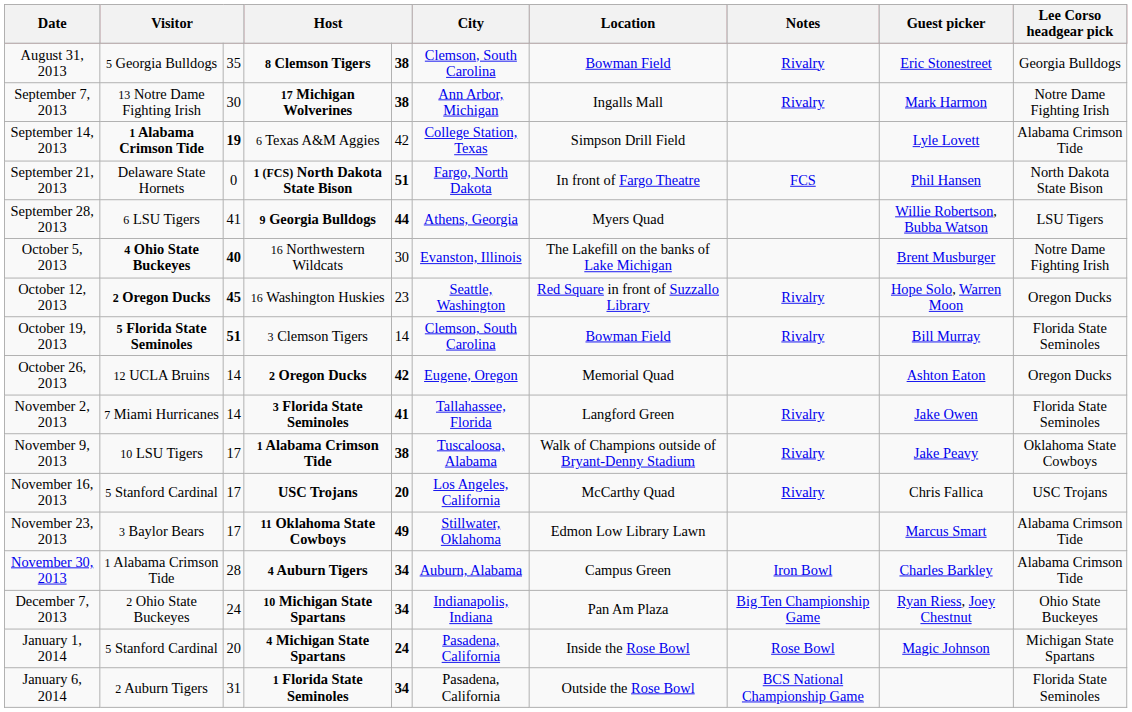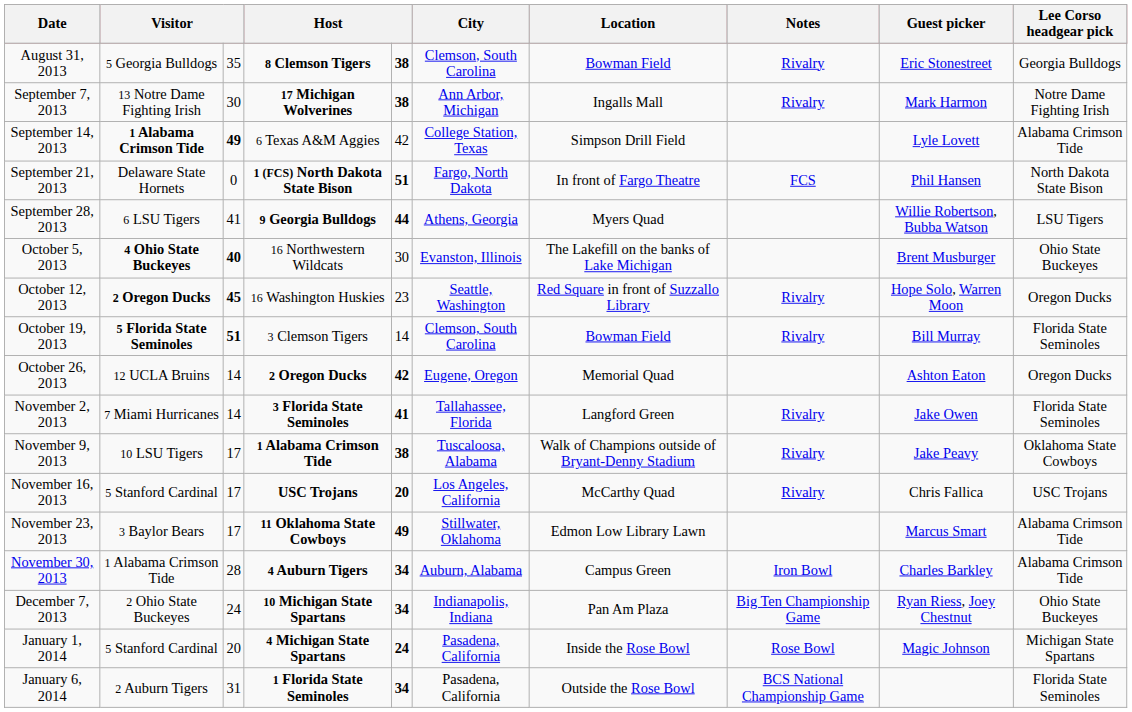(234, 141) 19 -> (234, 141) 49
(1070, 258) Notre Dame Fighting Irish -> (1070, 258) Ohio State Buckeyes
